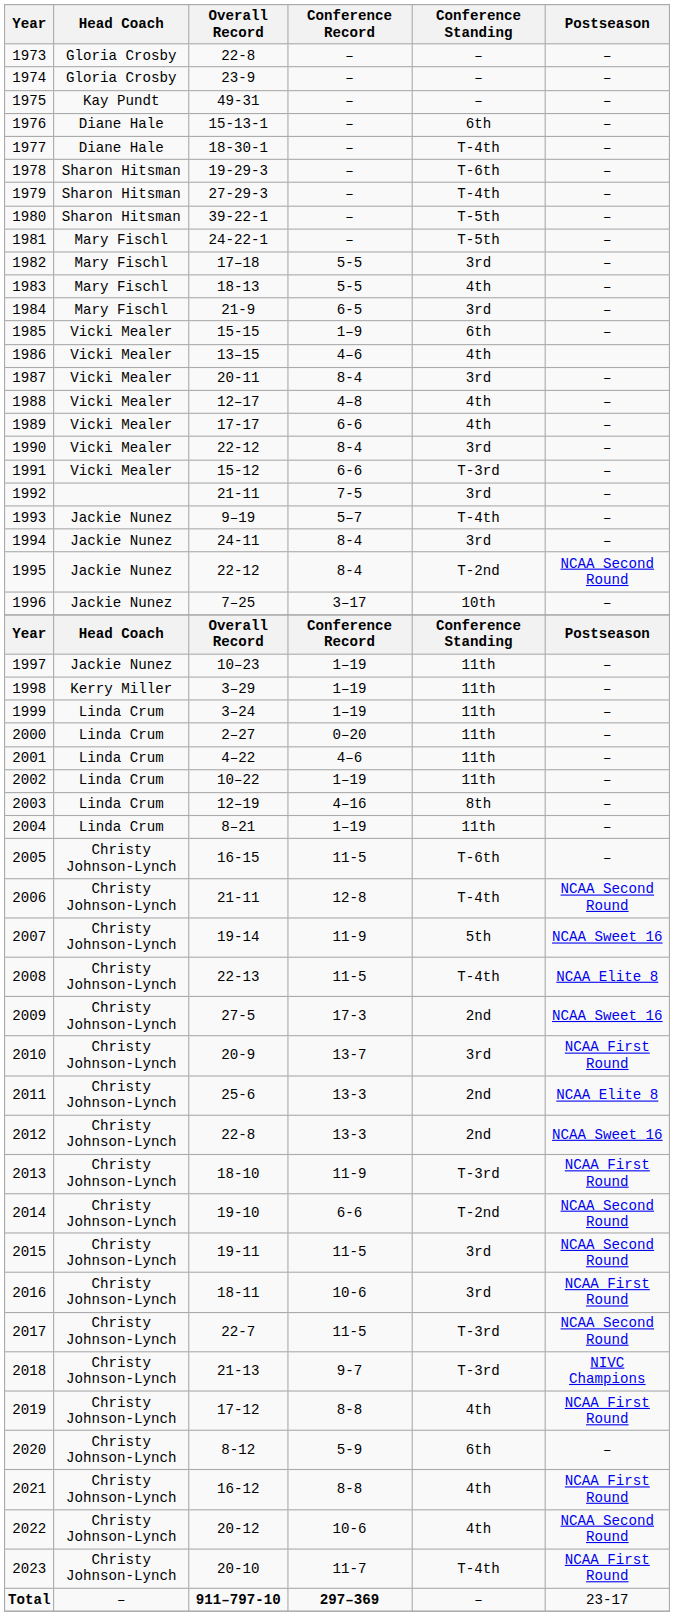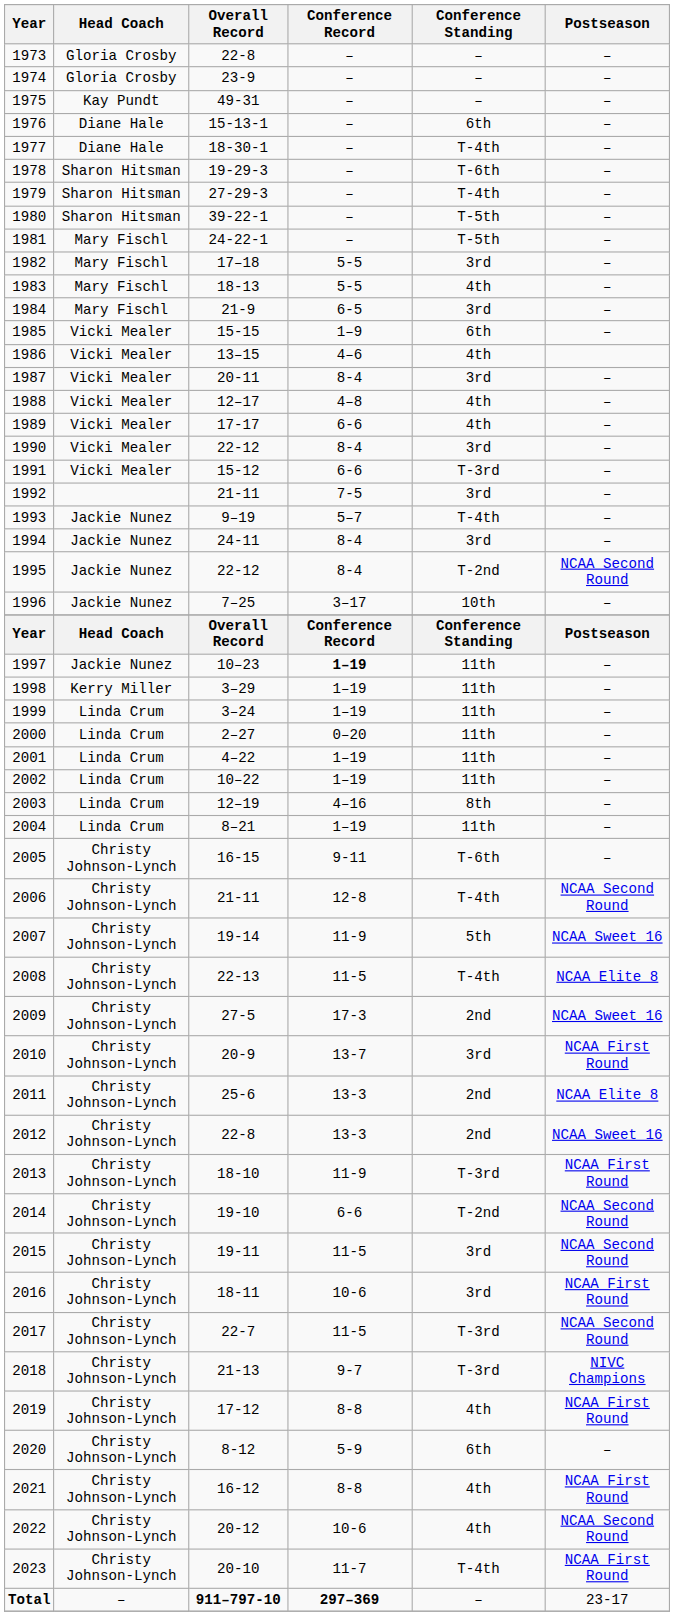(350, 666) normal -> (350, 666) bold
(350, 758) 4–6 -> (350, 758) 1–19
(350, 859) 11-5 -> (350, 859) 9-11
